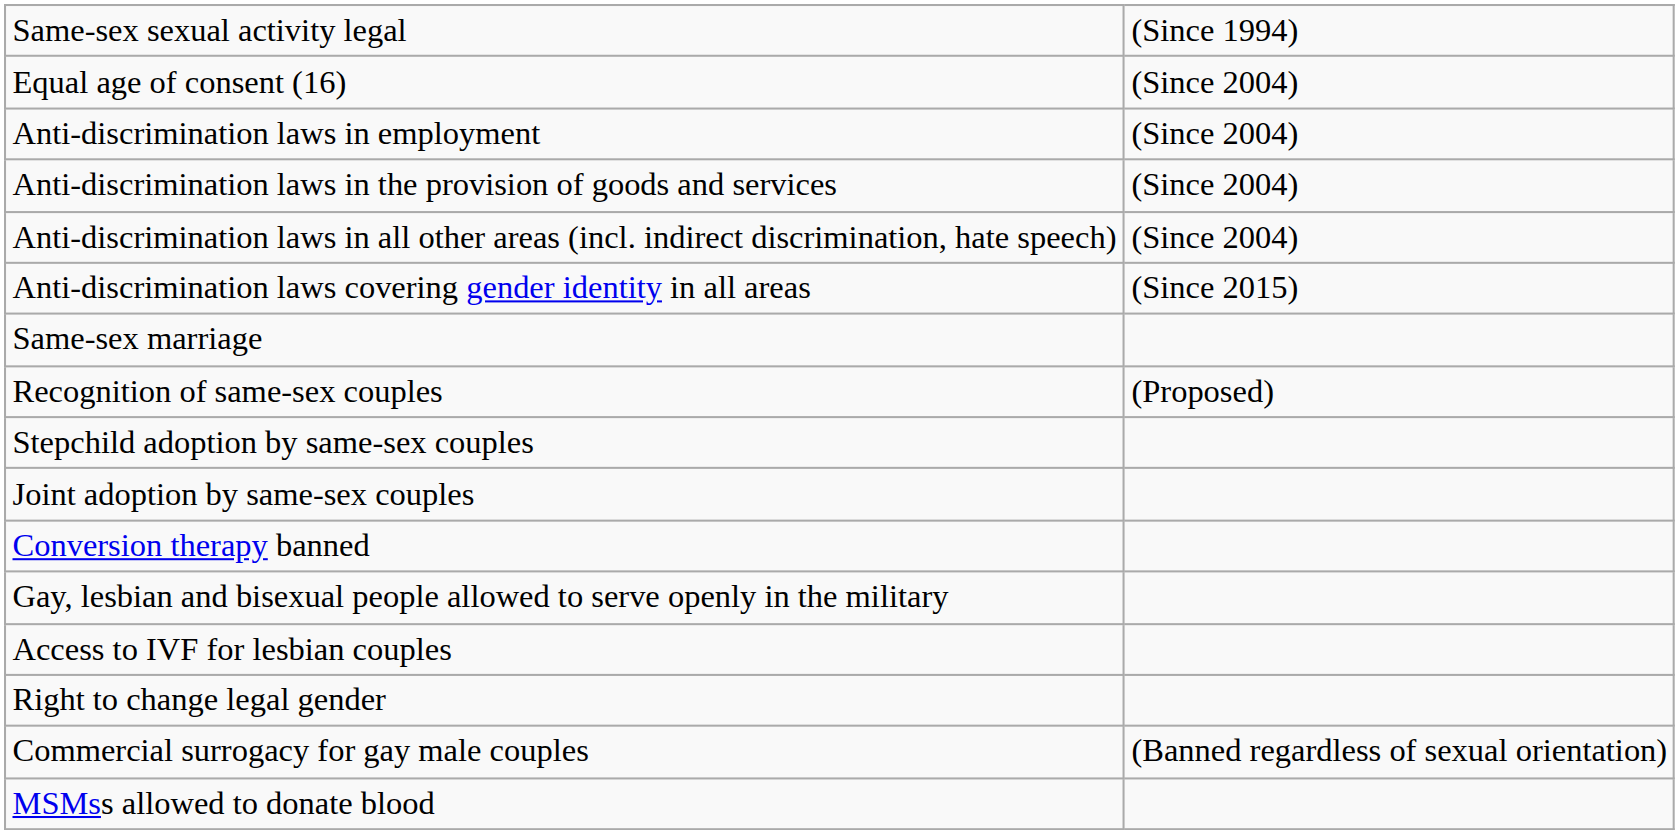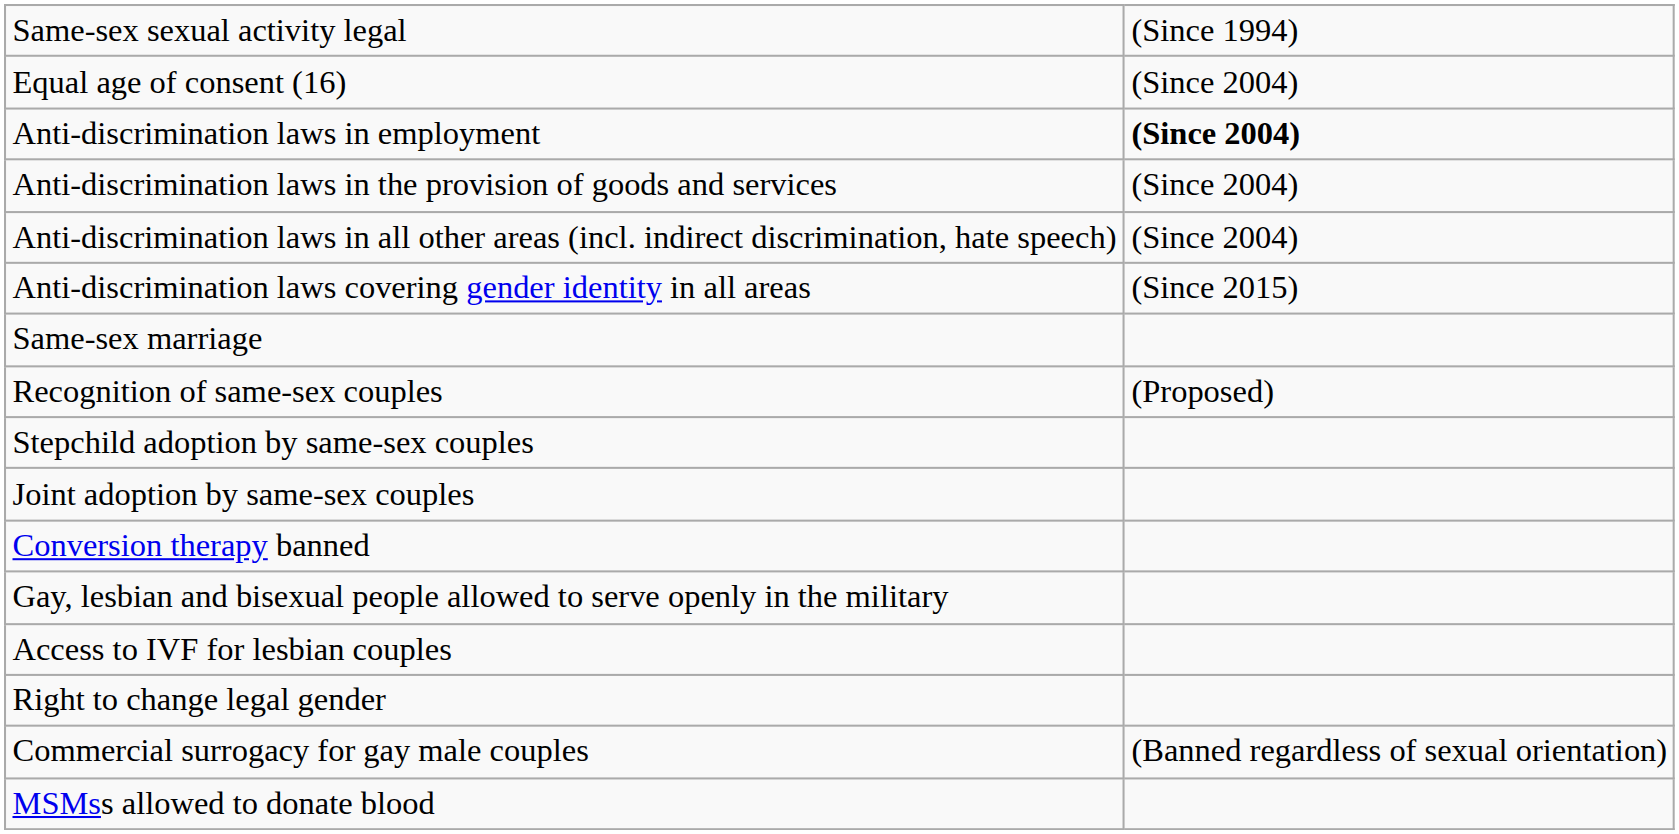(1215, 133) normal -> (1216, 133) bold
